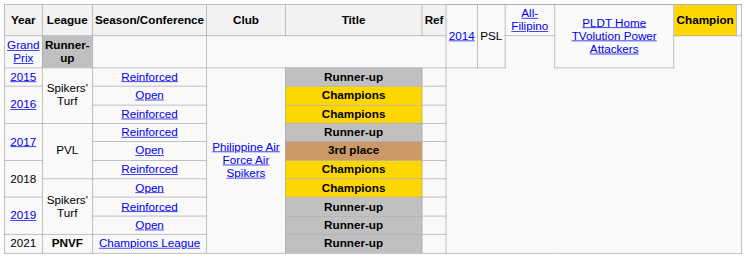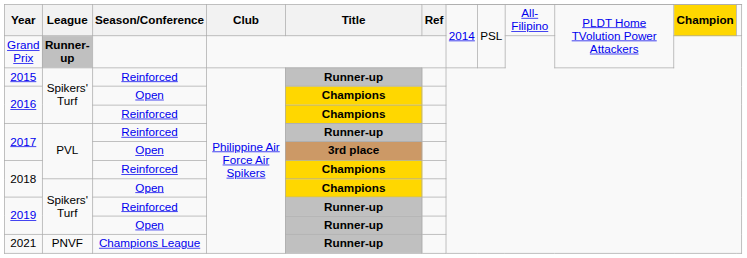(67, 243) bold -> (67, 243) normal
